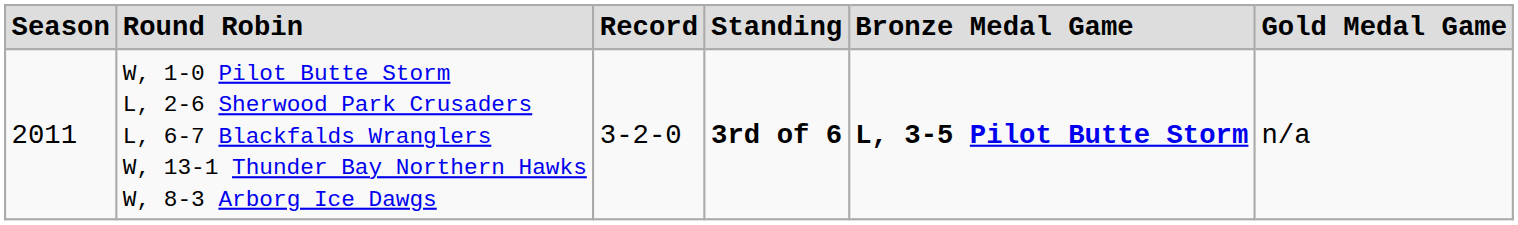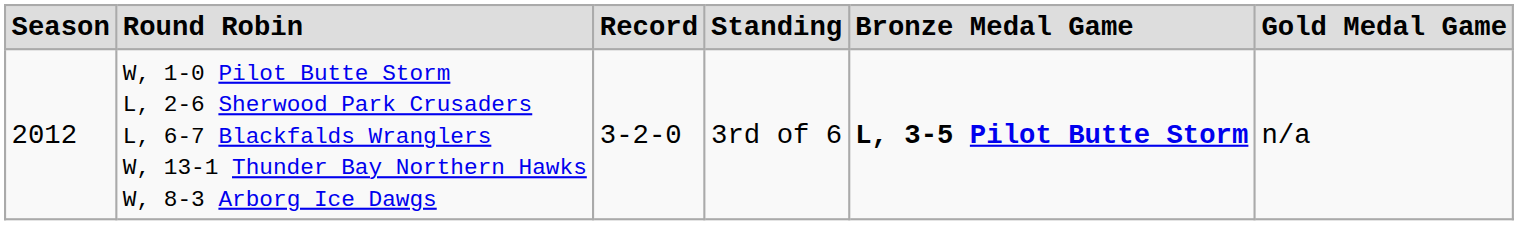(44, 135) 2011 -> (44, 135) 2012
(777, 135) bold -> (777, 135) normal
